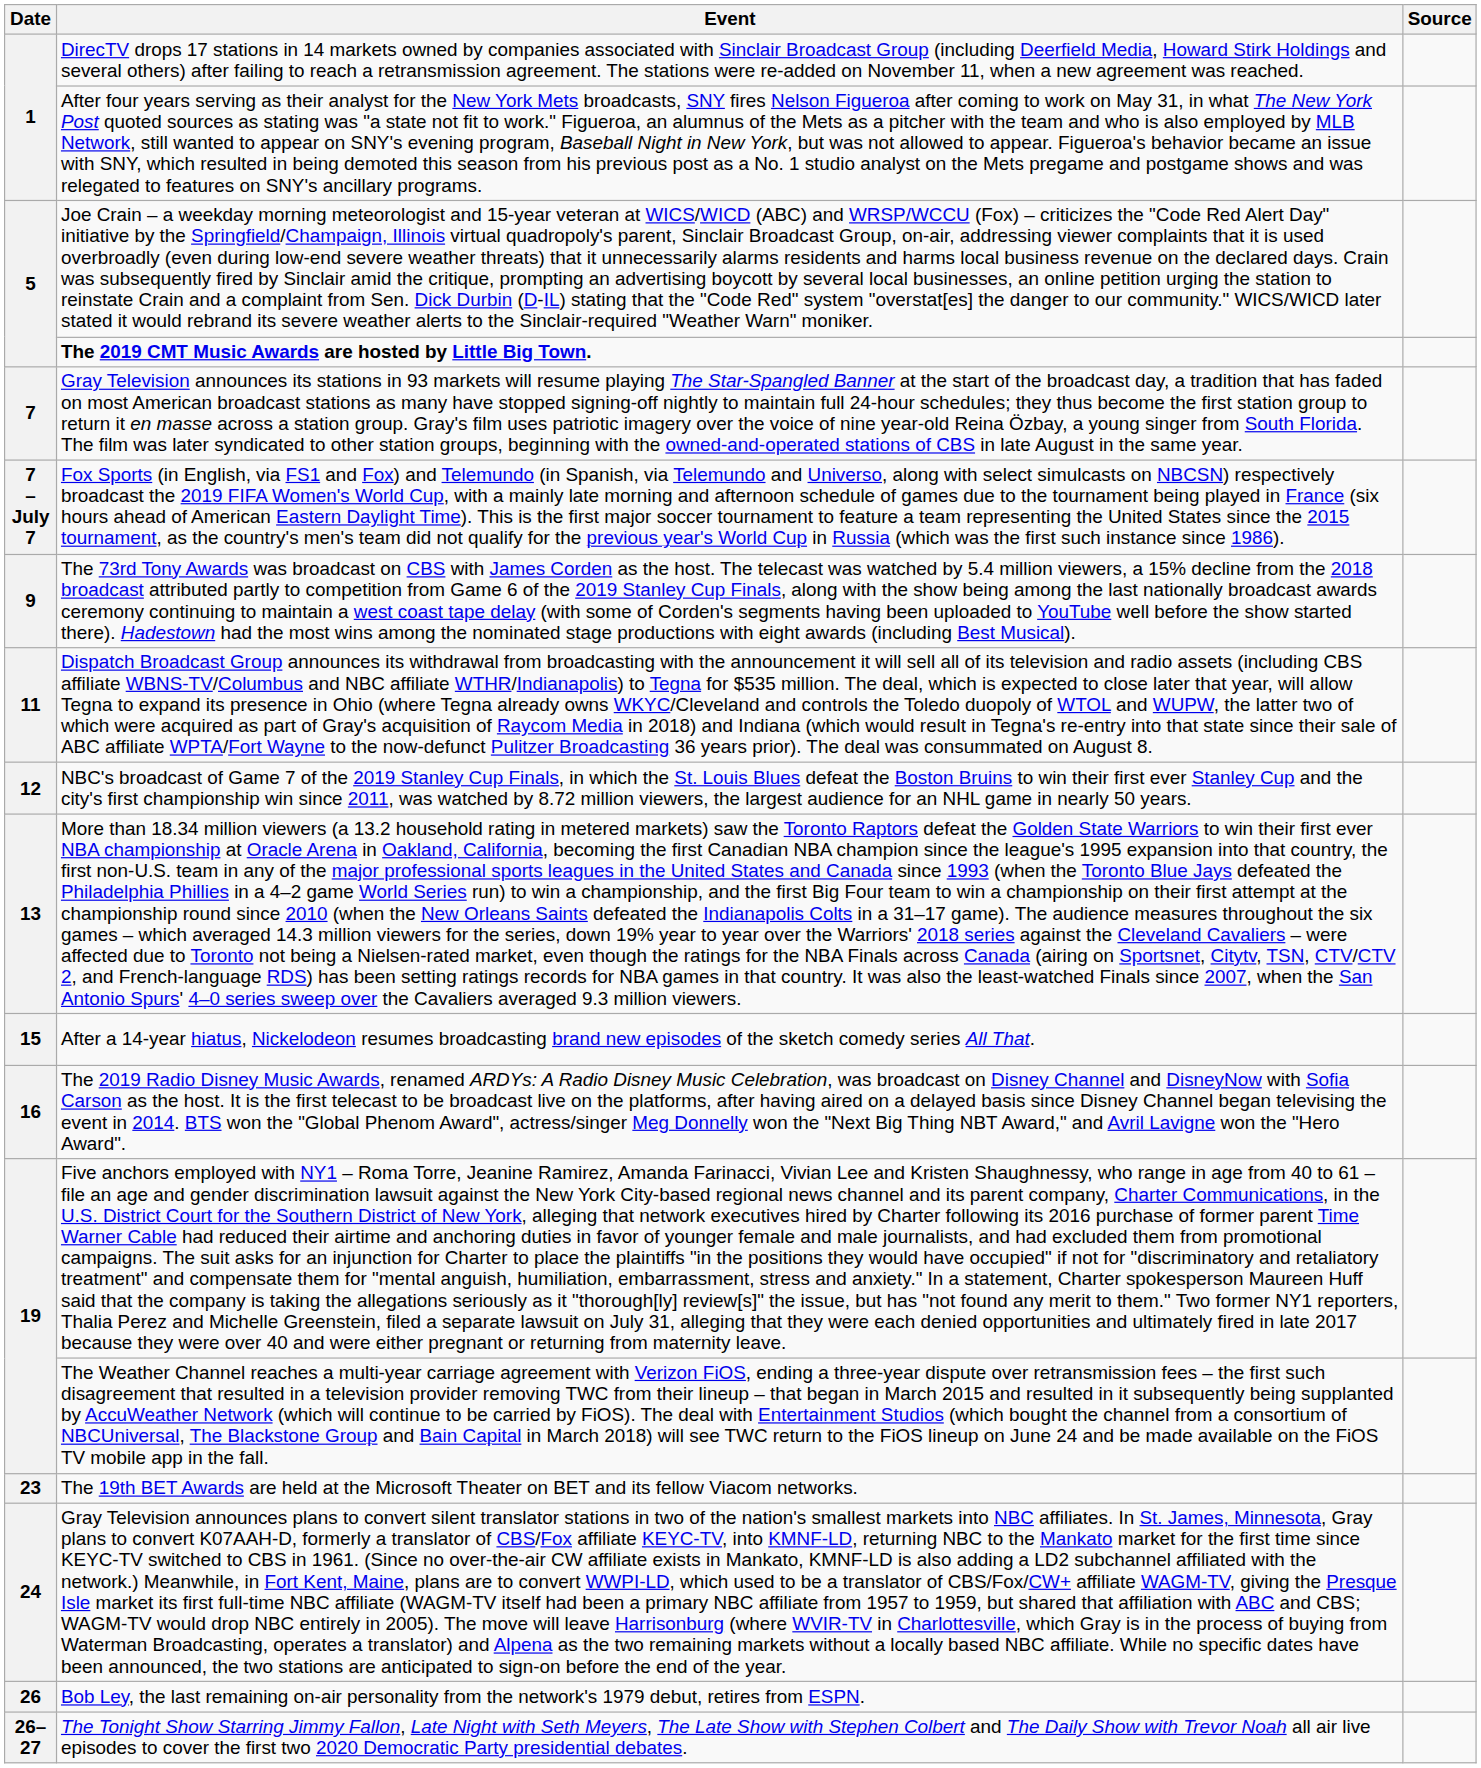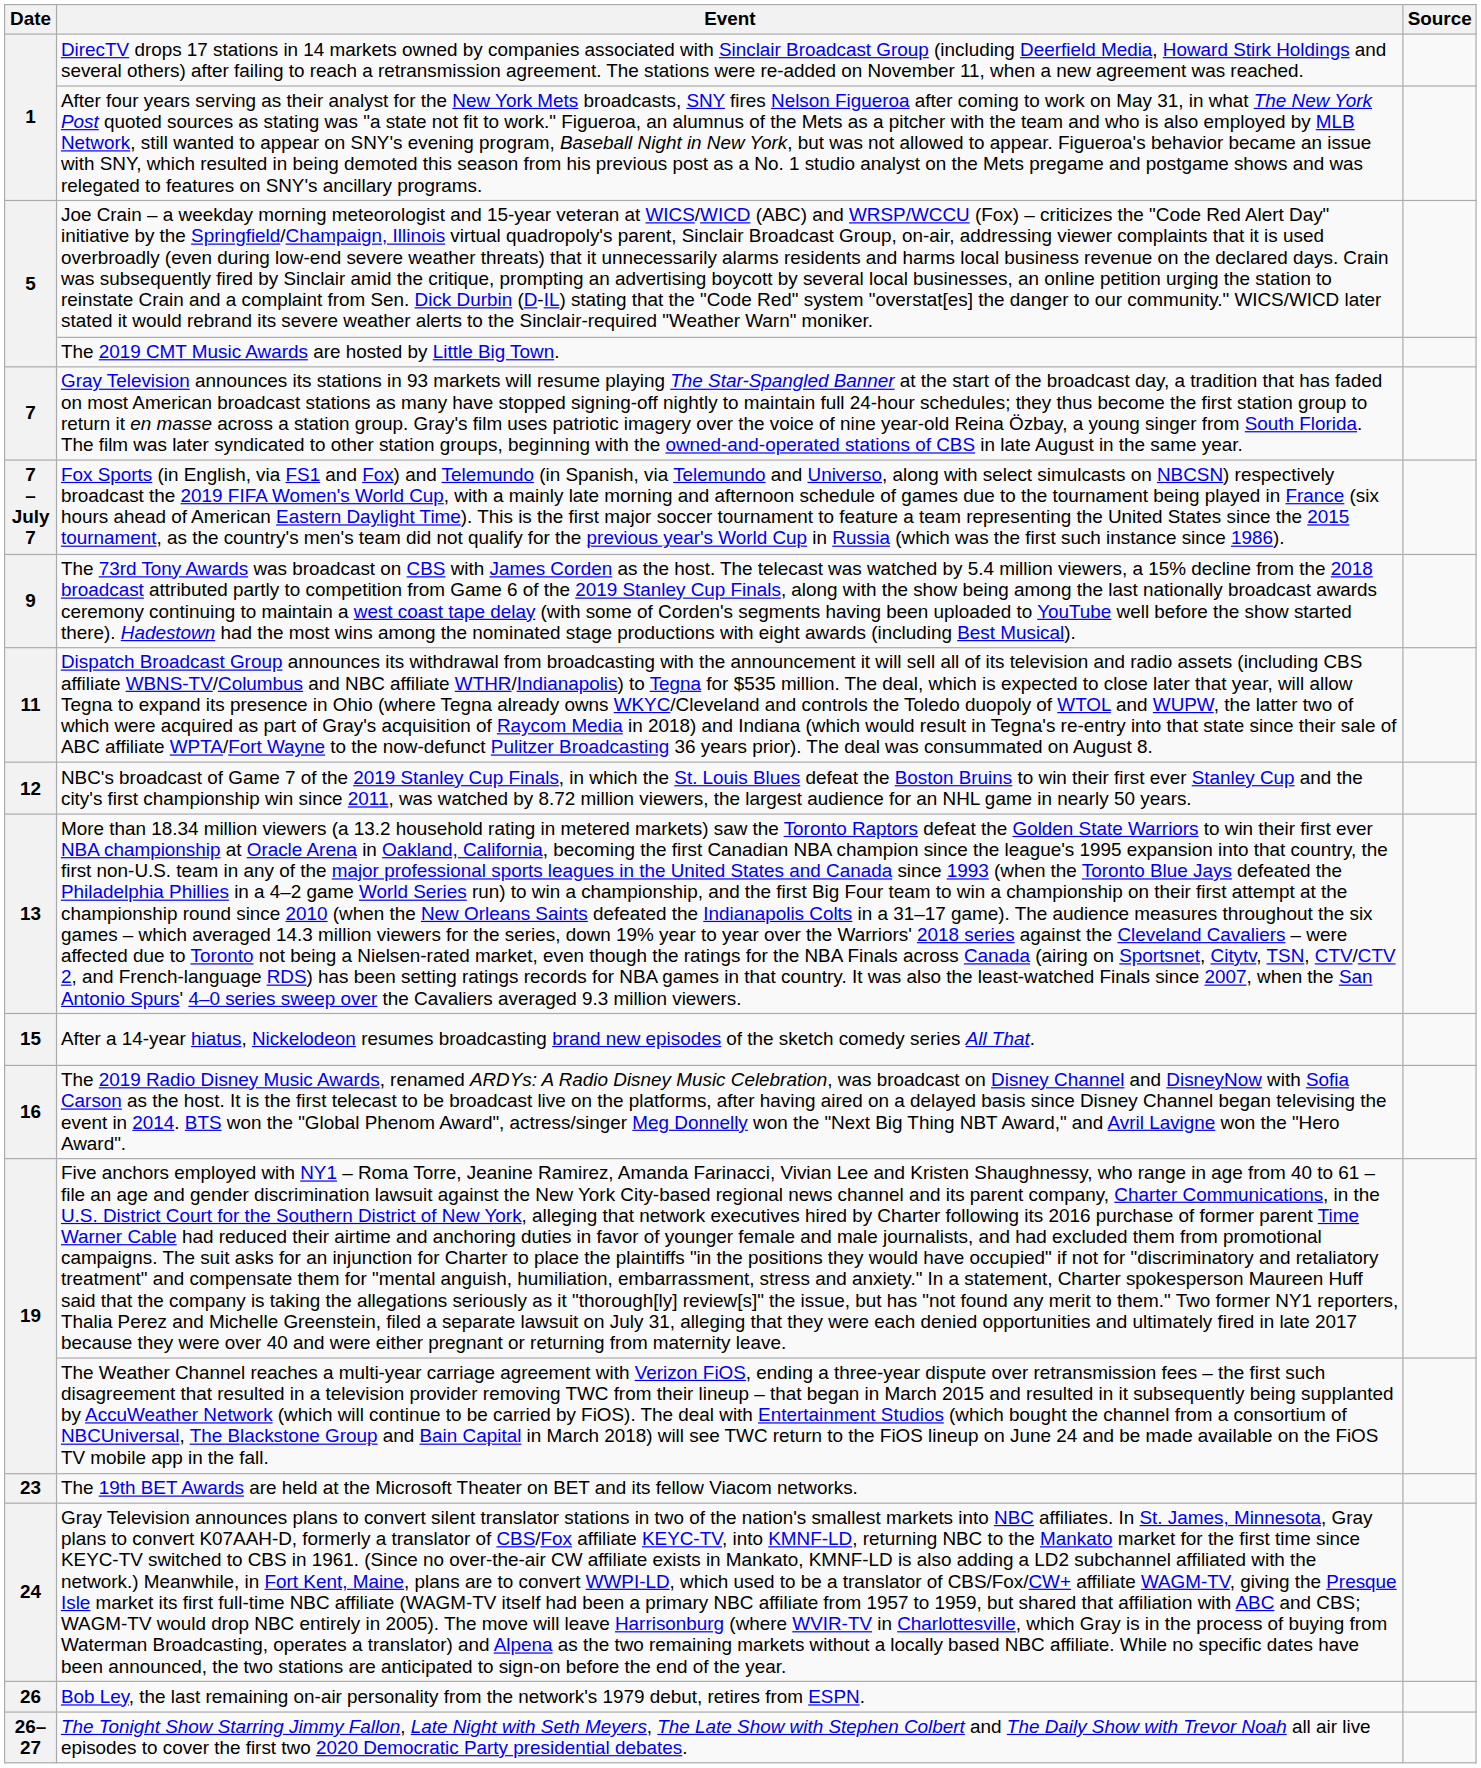(326, 351) bold -> (310, 351) normal
